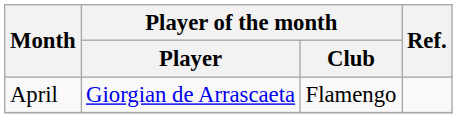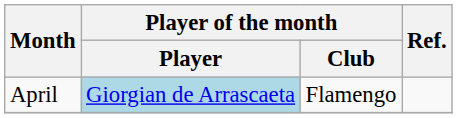(191, 94) no background -> (191, 94) lightblue background
